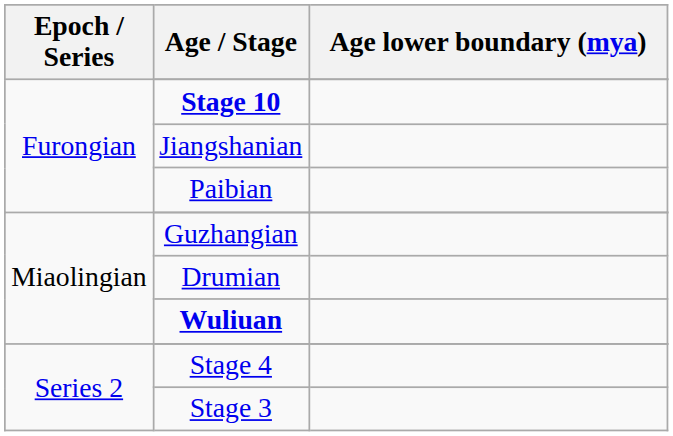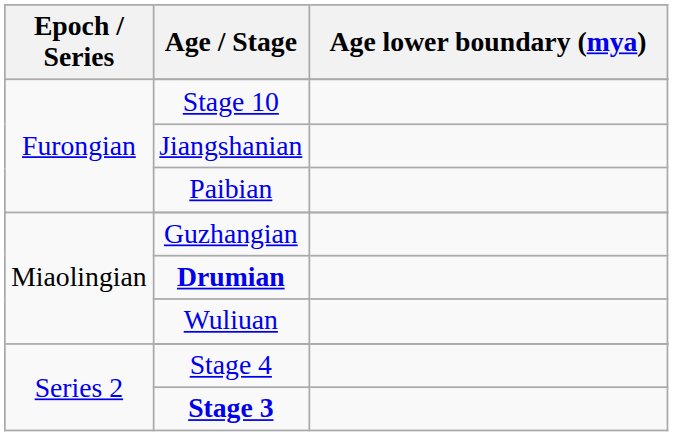(231, 101) bold -> (231, 101) normal
(231, 277) normal -> (231, 277) bold
(231, 320) bold -> (231, 320) normal
(231, 408) normal -> (231, 408) bold
